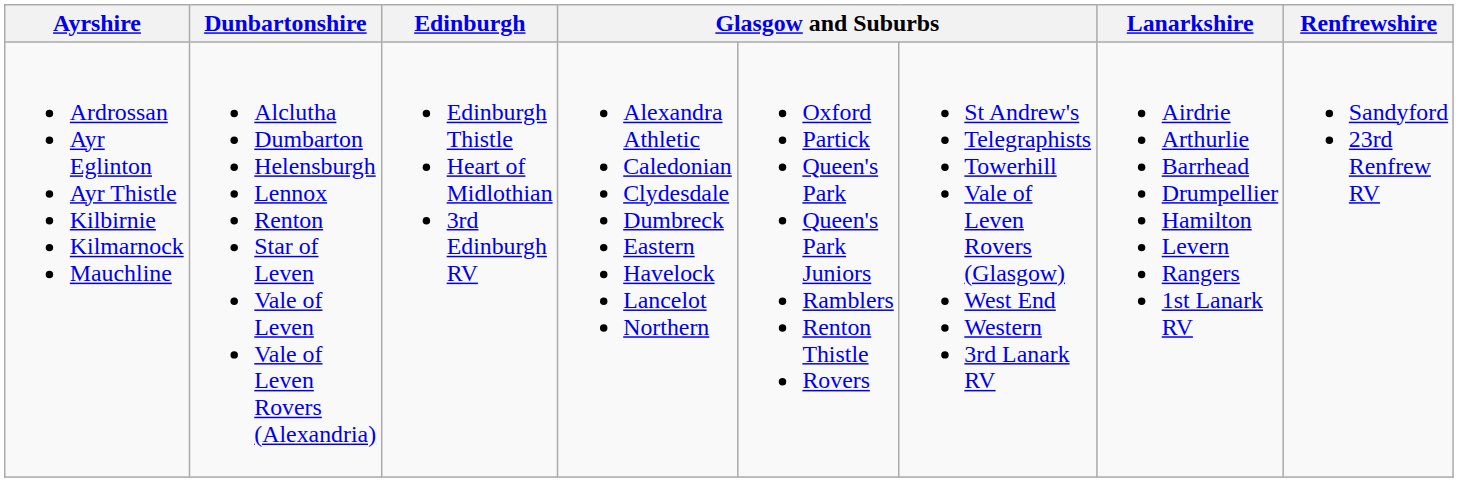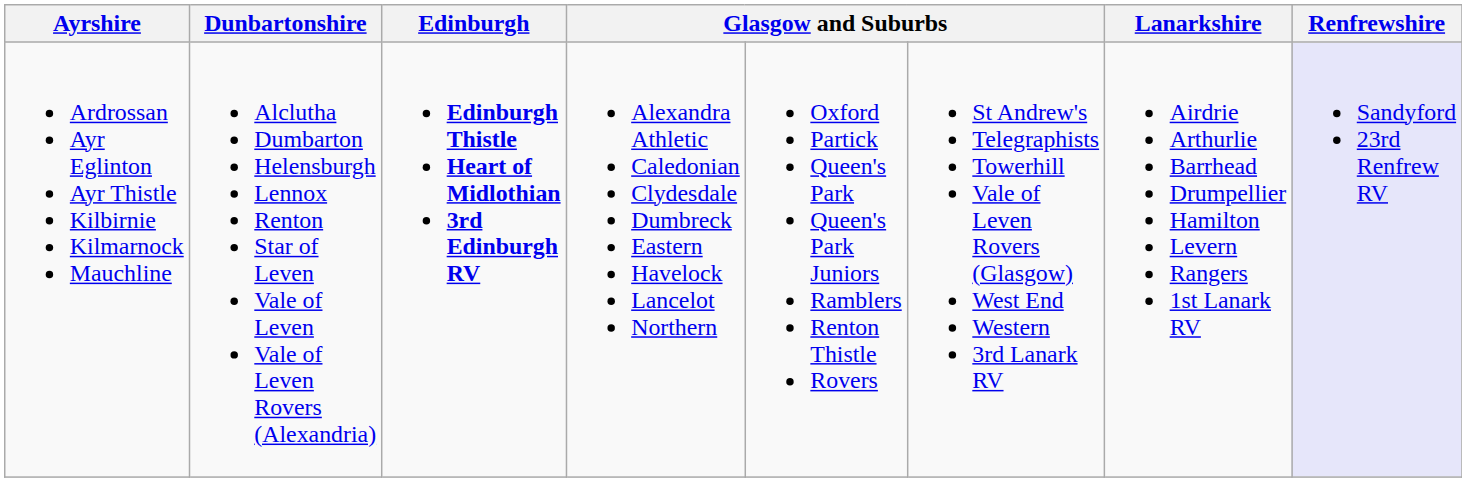(470, 193) normal -> (474, 193) bold
(1369, 152) no background -> (1377, 152) lavender background
